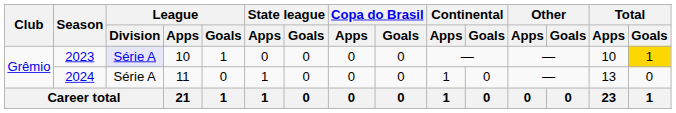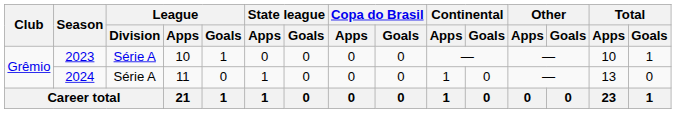(135, 56) lavender background -> (135, 56) no background
(649, 56) gold background -> (649, 56) no background
